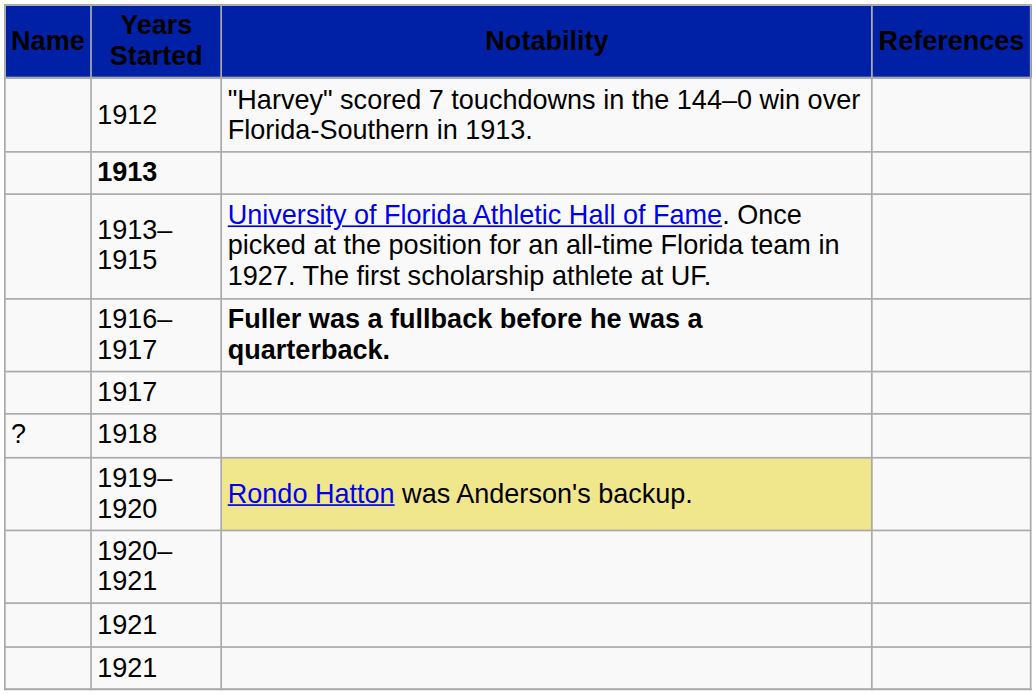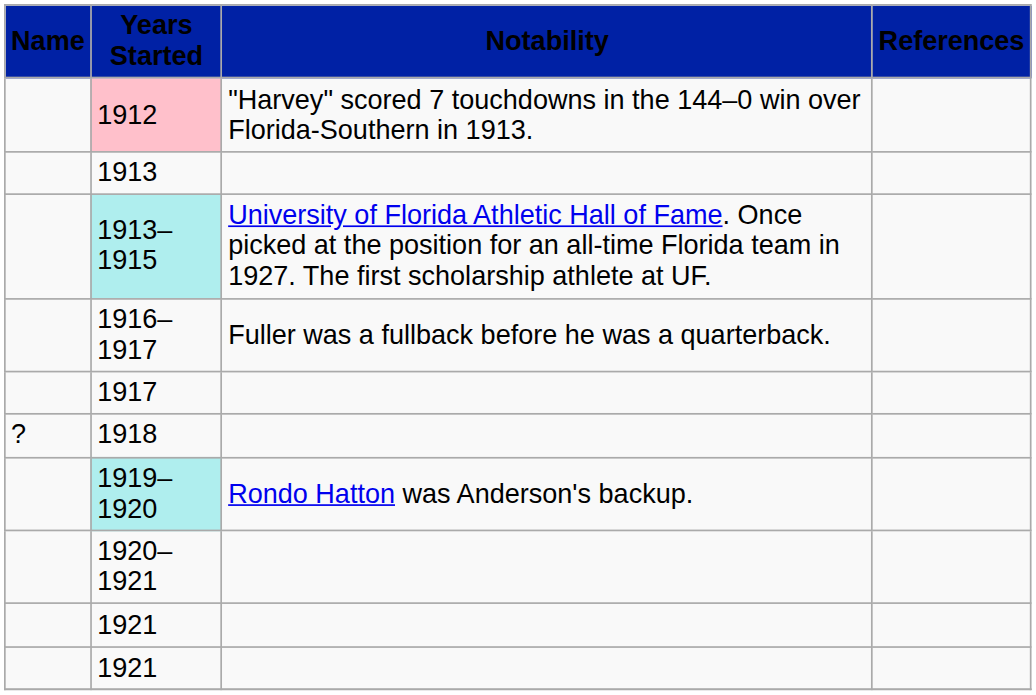(127, 114) no background -> (127, 114) pink background
(127, 172) bold -> (127, 172) normal
(135, 245) no background -> (135, 245) paleturquoise background
(465, 334) bold -> (529, 334) normal
(135, 493) no background -> (135, 493) paleturquoise background
(460, 493) khaki background -> (461, 493) no background
